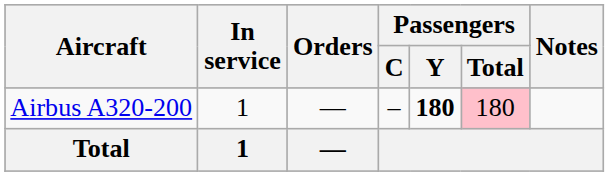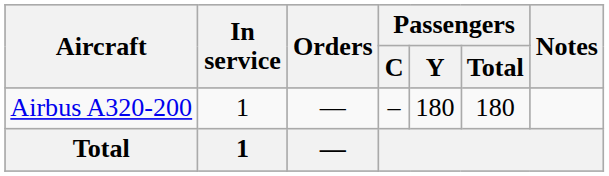(435, 107) bold -> (435, 107) normal
(495, 107) pink background -> (495, 107) no background
